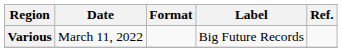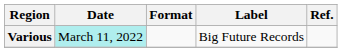(101, 36) no background -> (101, 36) paleturquoise background
